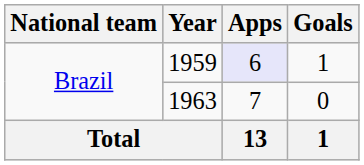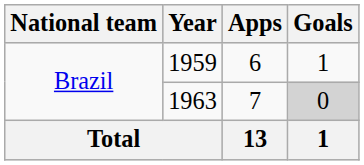(255, 62) lavender background -> (255, 62) no background
(323, 100) no background -> (323, 100) lightgrey background
